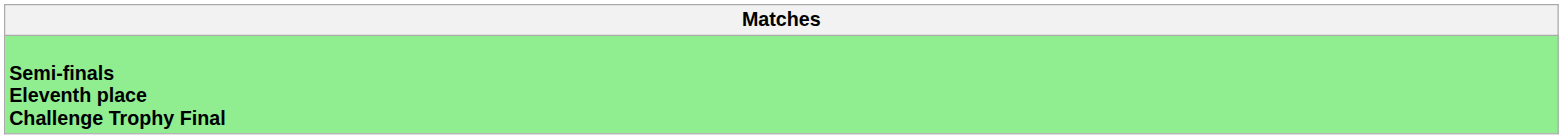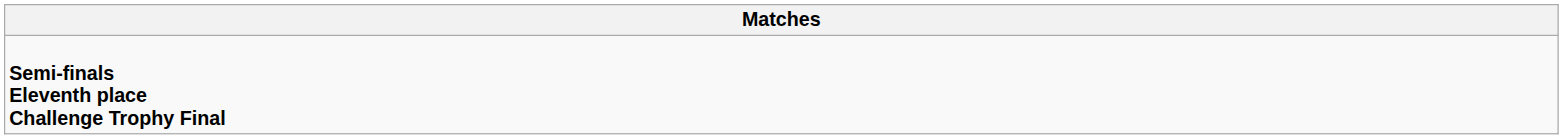(117, 95) lightgreen background -> (117, 95) no background
